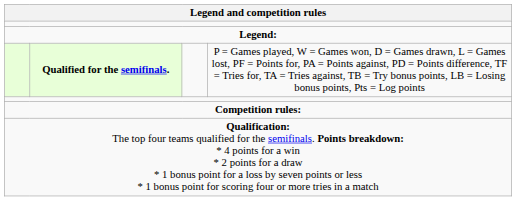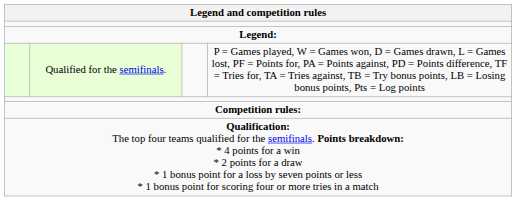(106, 70) bold -> (106, 70) normal
